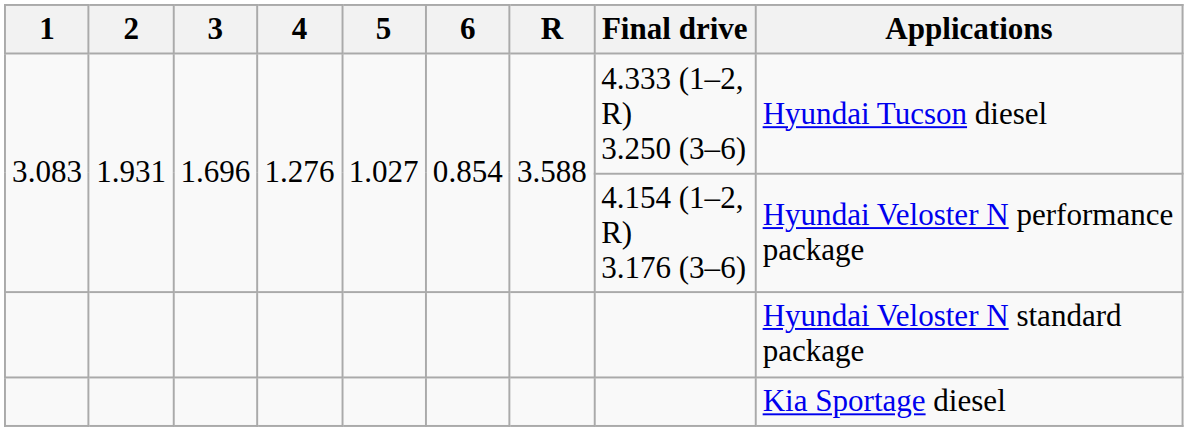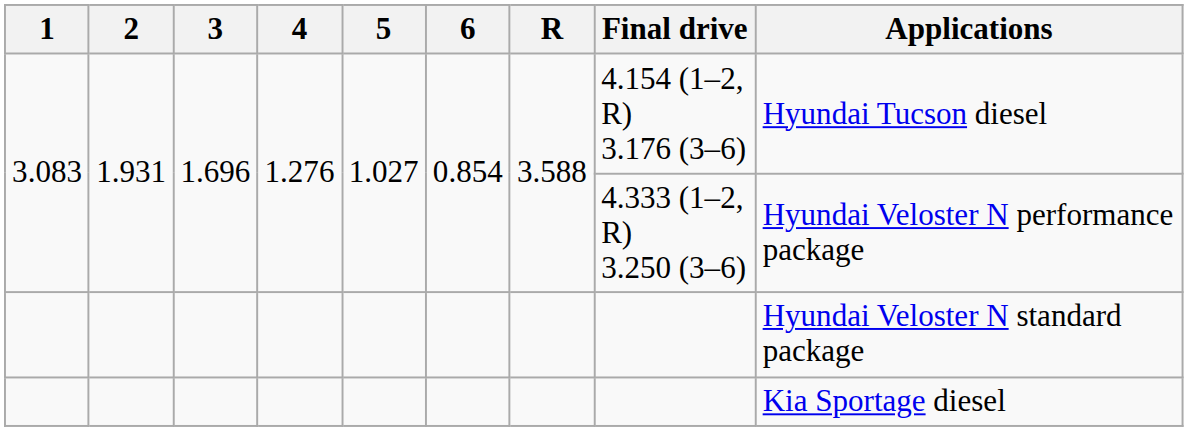(674, 113) 4.333 (1–2, R) 3.250 (3–6) -> (674, 113) 4.154 (1–2, R) 3.176 (3–6)
(674, 232) 4.154 (1–2, R) 3.176 (3–6) -> (674, 232) 4.333 (1–2, R) 3.250 (3–6)
